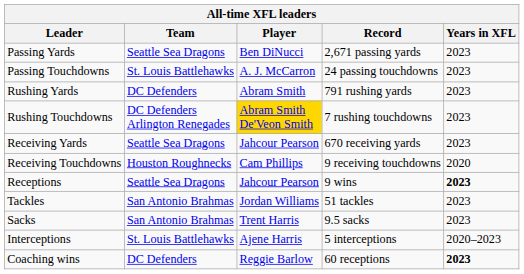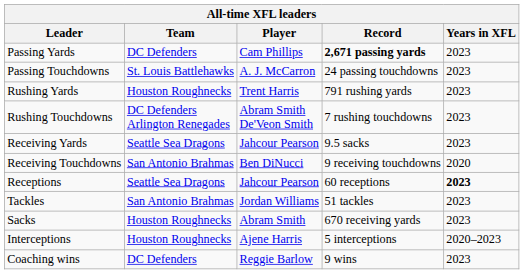(176, 52) Seattle Sea Dragons -> (162, 52) DC Defenders
(271, 52) Ben DiNucci -> (271, 52) Cam Phillips
(373, 52) normal -> (375, 52) bold
(162, 91) DC Defenders -> (179, 91) Houston Roughnecks
(272, 91) Abram Smith -> (269, 91) Trent Harris
(276, 117) gold background -> (276, 117) no background
(372, 143) 670 receiving yards -> (347, 143) 9.5 sacks
(179, 162) Houston Roughnecks -> (180, 162) San Antonio Brahmas
(271, 162) Cam Phillips -> (271, 162) Ben DiNucci
(341, 182) 9 wins -> (357, 182) 60 receptions
(180, 220) San Antonio Brahmas -> (179, 220) Houston Roughnecks
(269, 220) Trent Harris -> (272, 220) Abram Smith
(347, 220) 9.5 sacks -> (372, 220) 670 receiving yards
(180, 239) St. Louis Battlehawks -> (179, 239) Houston Roughnecks
(357, 259) 60 receptions -> (341, 259) 9 wins
(458, 259) bold -> (458, 259) normal
